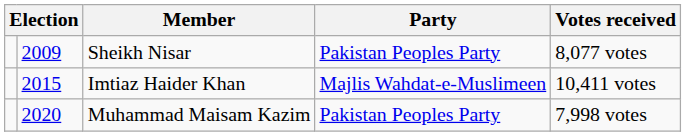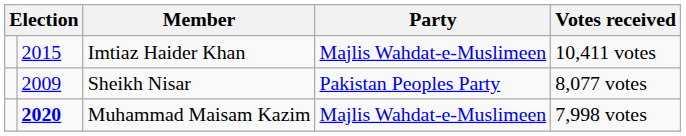rows swapped: (139, 51) <-> (167, 83)
(41, 114) normal -> (41, 114) bold
(410, 114) Pakistan Peoples Party -> (433, 114) Majlis Wahdat-e-Muslimeen
